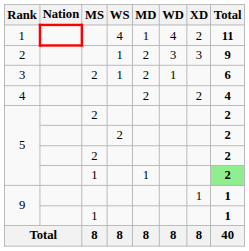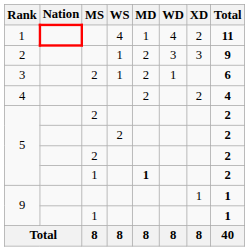(146, 175) normal -> (146, 175) bold
(228, 175) lightgreen background -> (228, 175) no background
